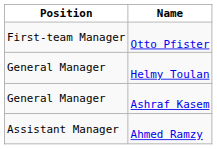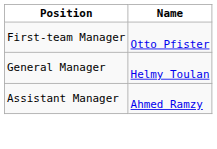- row: (170, 105)
